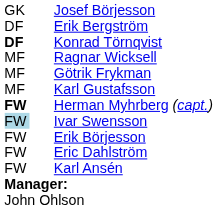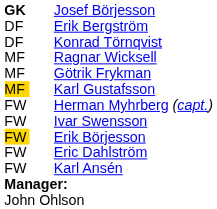(15, 10) normal -> (15, 10) bold
(14, 42) bold -> (14, 42) normal
(15, 89) no background -> (15, 89) gold background
(15, 105) bold -> (15, 105) normal
(15, 121) lightblue background -> (15, 121) no background
(15, 137) no background -> (15, 137) gold background
